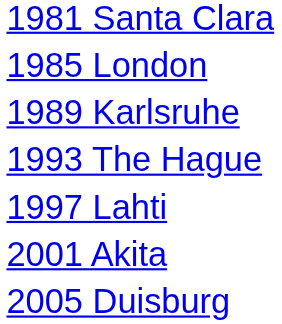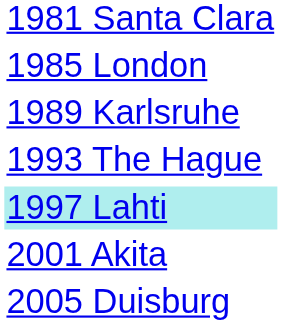(87, 207) no background -> (87, 207) paleturquoise background
